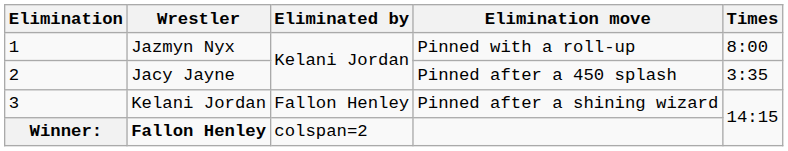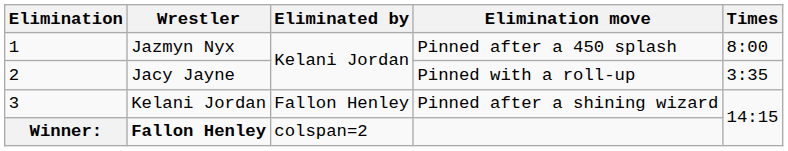(526, 47) Pinned with a roll-up -> (547, 47) Pinned after a 450 splash
(547, 75) Pinned after a 450 splash -> (526, 75) Pinned with a roll-up
